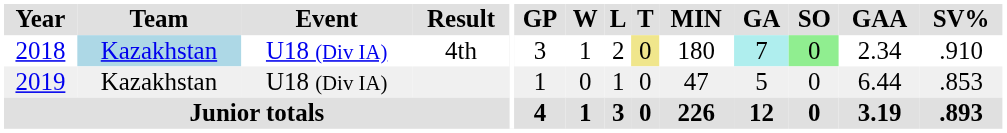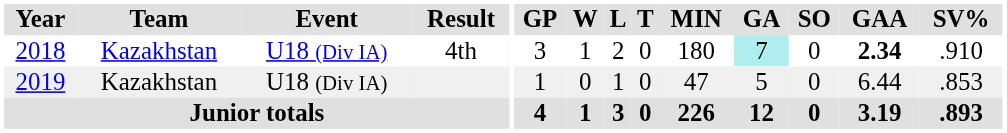(159, 50) lightblue background -> (159, 50) no background
(645, 50) khaki background -> (645, 50) no background
(814, 50) lightgreen background -> (814, 50) no background
(880, 50) normal -> (880, 50) bold
